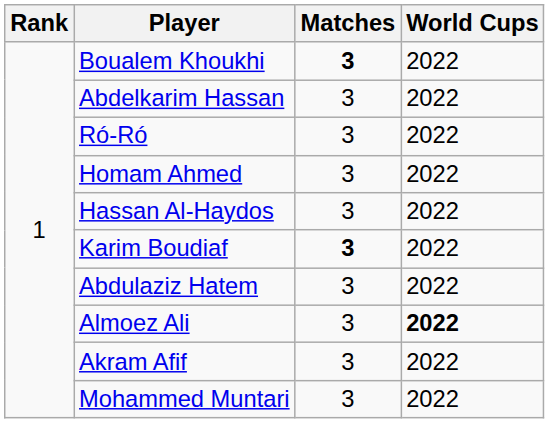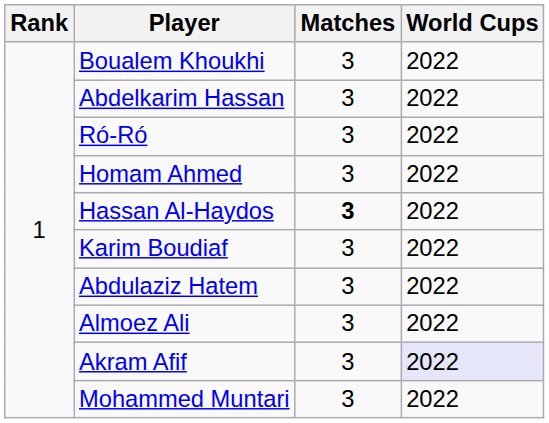(348, 60) bold -> (348, 60) normal
(348, 211) normal -> (348, 211) bold
(348, 248) bold -> (348, 248) normal
(433, 323) bold -> (433, 323) normal
(433, 361) no background -> (433, 361) lavender background
